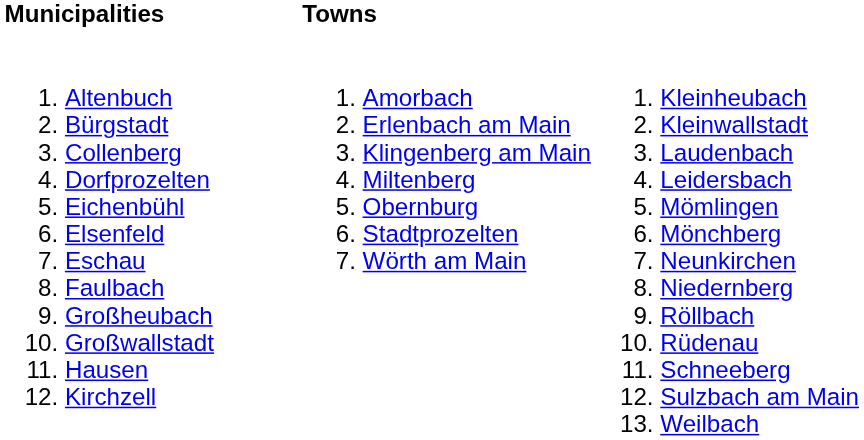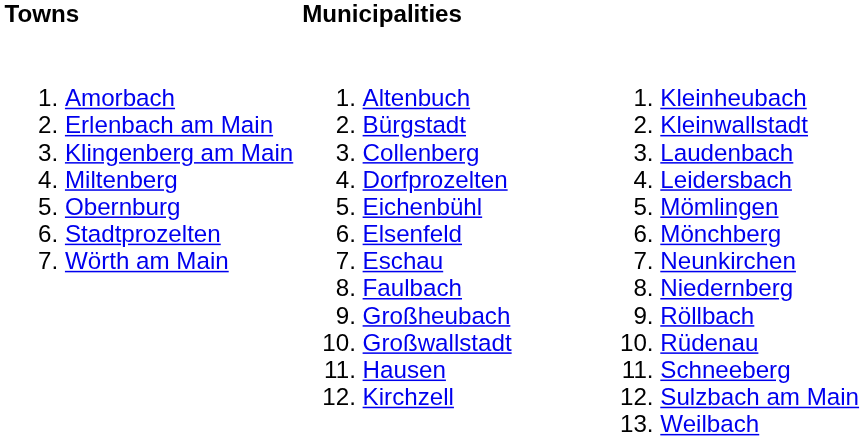columns swapped: (340, 13) <-> (84, 13)
